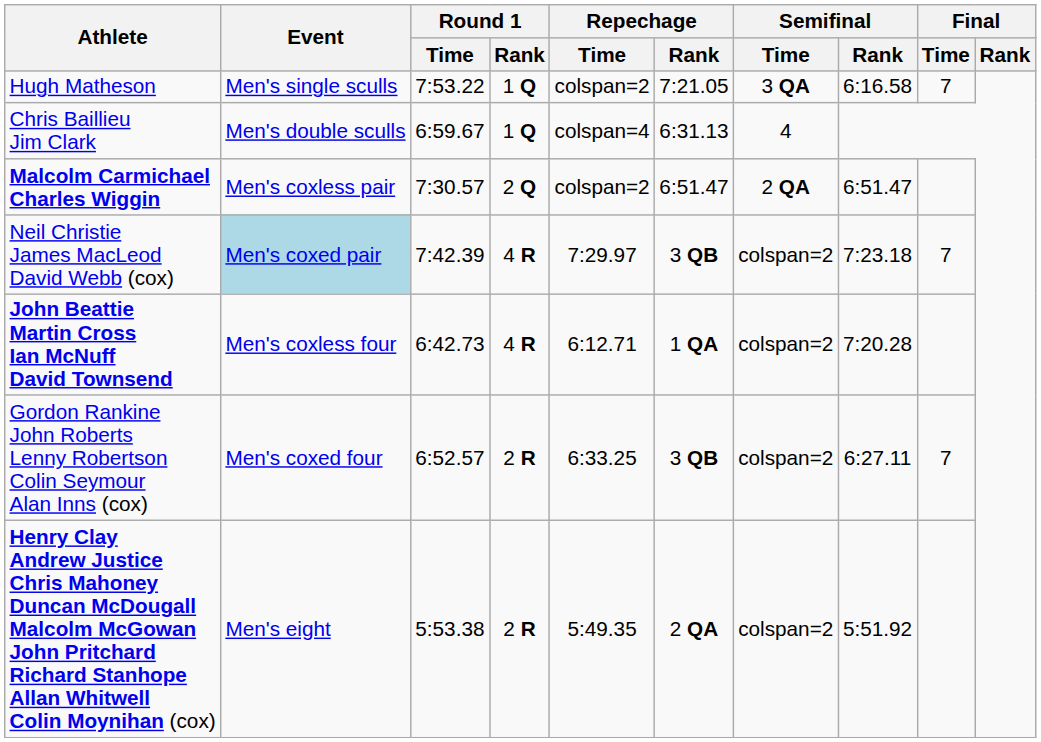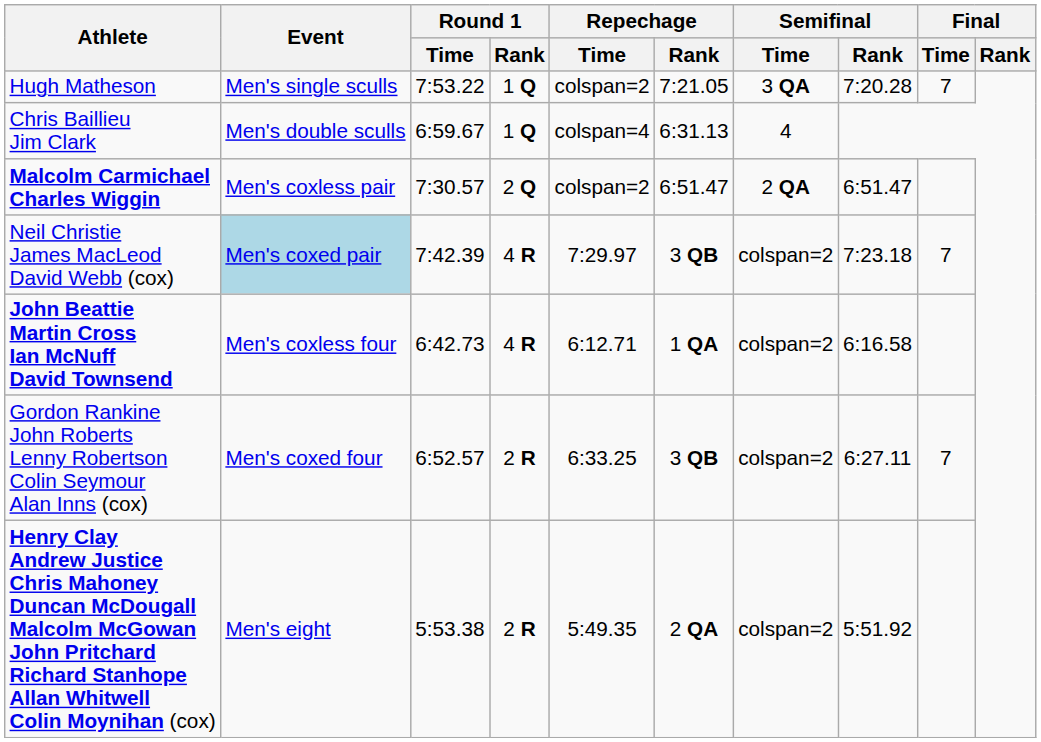(878, 87) 6:16.58 -> (878, 87) 7:20.28
(878, 345) 7:20.28 -> (878, 345) 6:16.58
